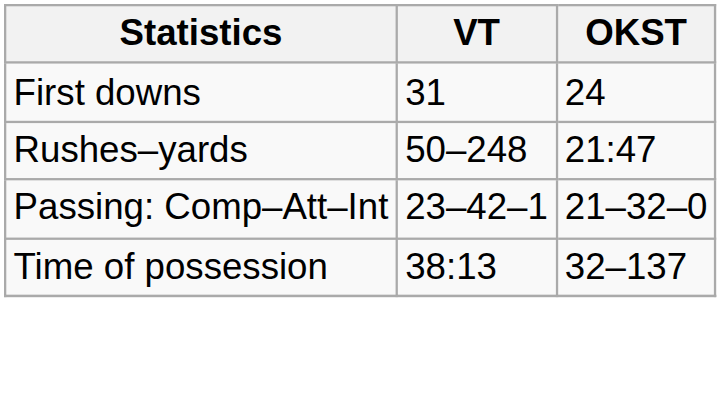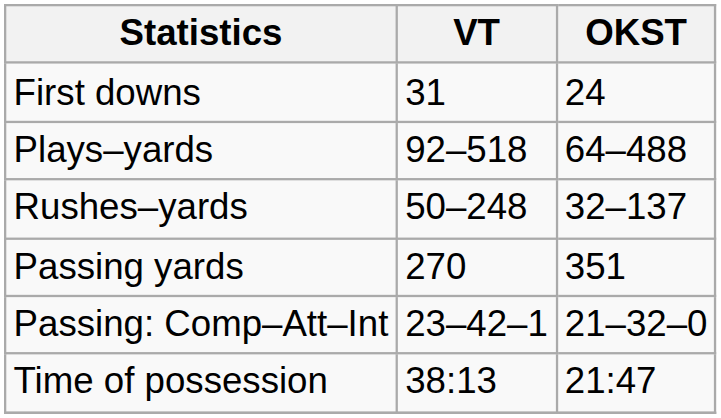+ row: (113, 149)
(611, 149) 21:47 -> (626, 207) 32–137
+ row: (129, 265)
(626, 265) 32–137 -> (611, 382) 21:47
